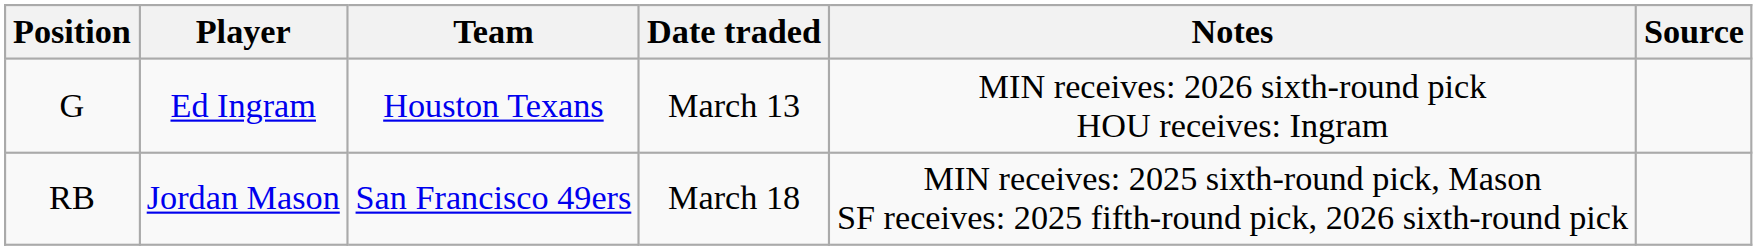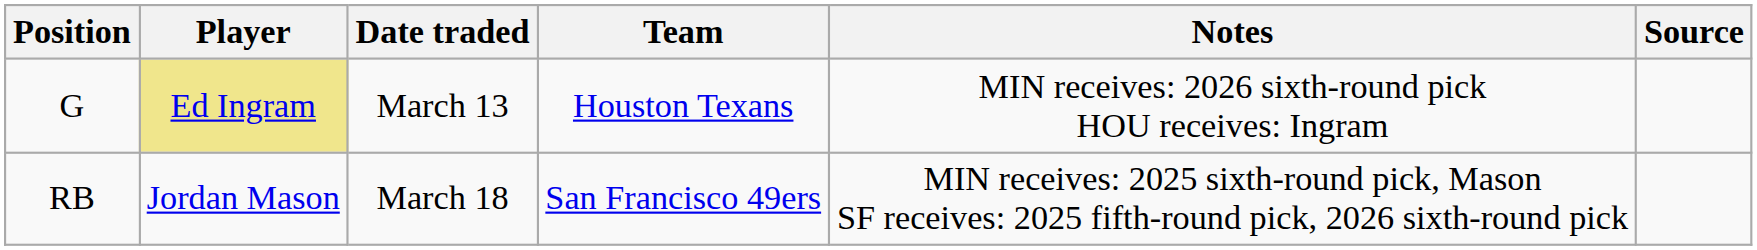columns swapped: (493, 31) <-> (734, 31)
(243, 105) no background -> (243, 105) khaki background
